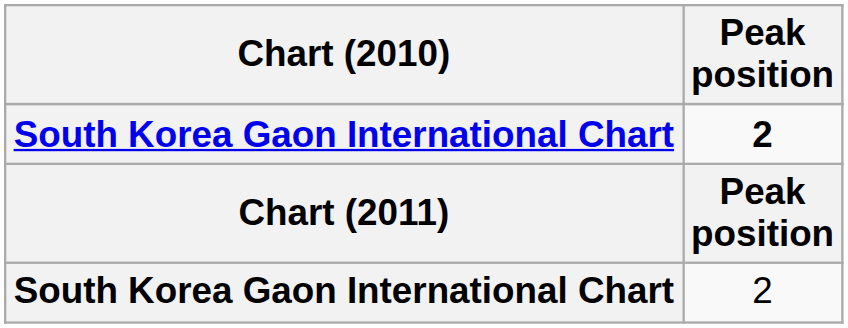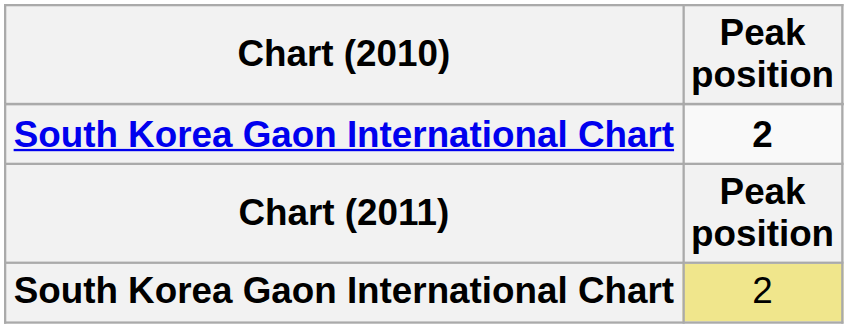(763, 291) no background -> (763, 291) khaki background
